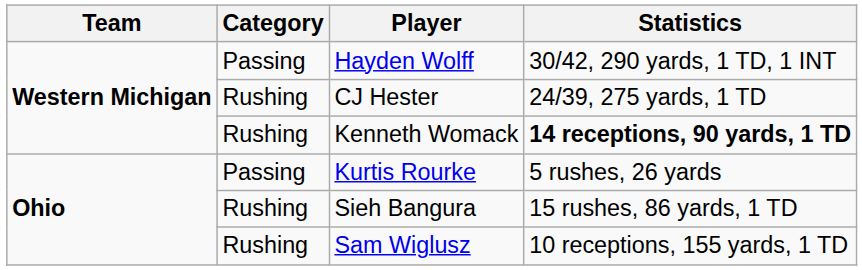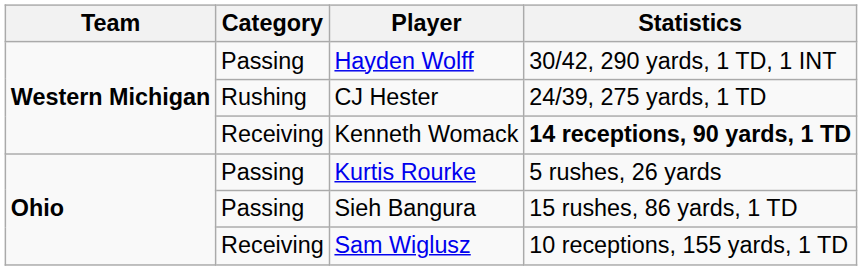(265, 134) Rushing -> (272, 134) Receiving
(265, 208) Rushing -> (263, 208) Passing
(265, 245) Rushing -> (272, 245) Receiving
